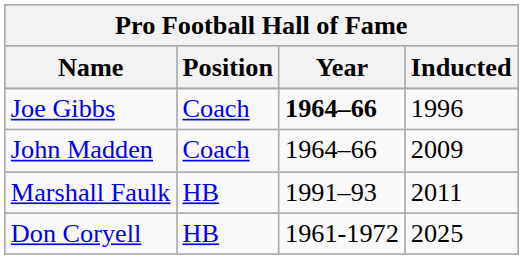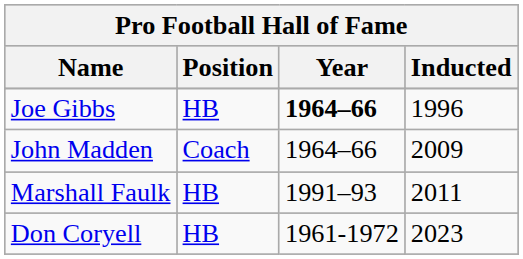(216, 108) Coach -> (201, 108) HB
(437, 233) 2025 -> (437, 233) 2023
